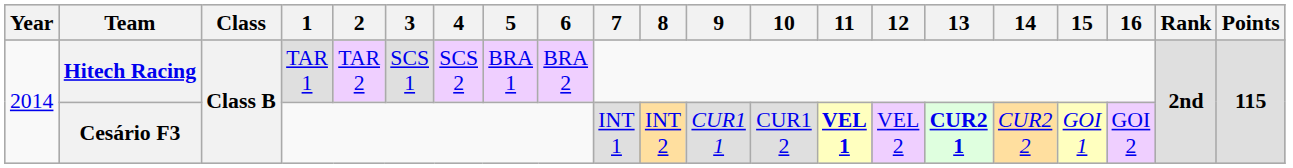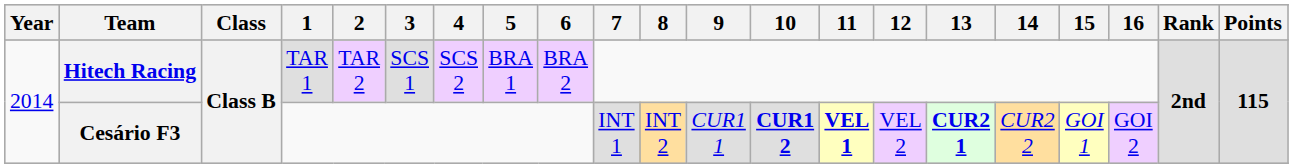(784, 132) normal -> (785, 132) bold
